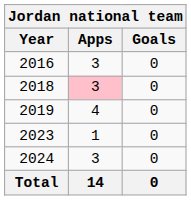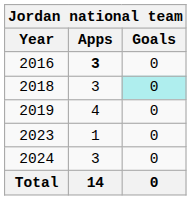(95, 64) normal -> (95, 64) bold
(95, 88) pink background -> (95, 88) no background
(154, 88) no background -> (154, 88) paleturquoise background
